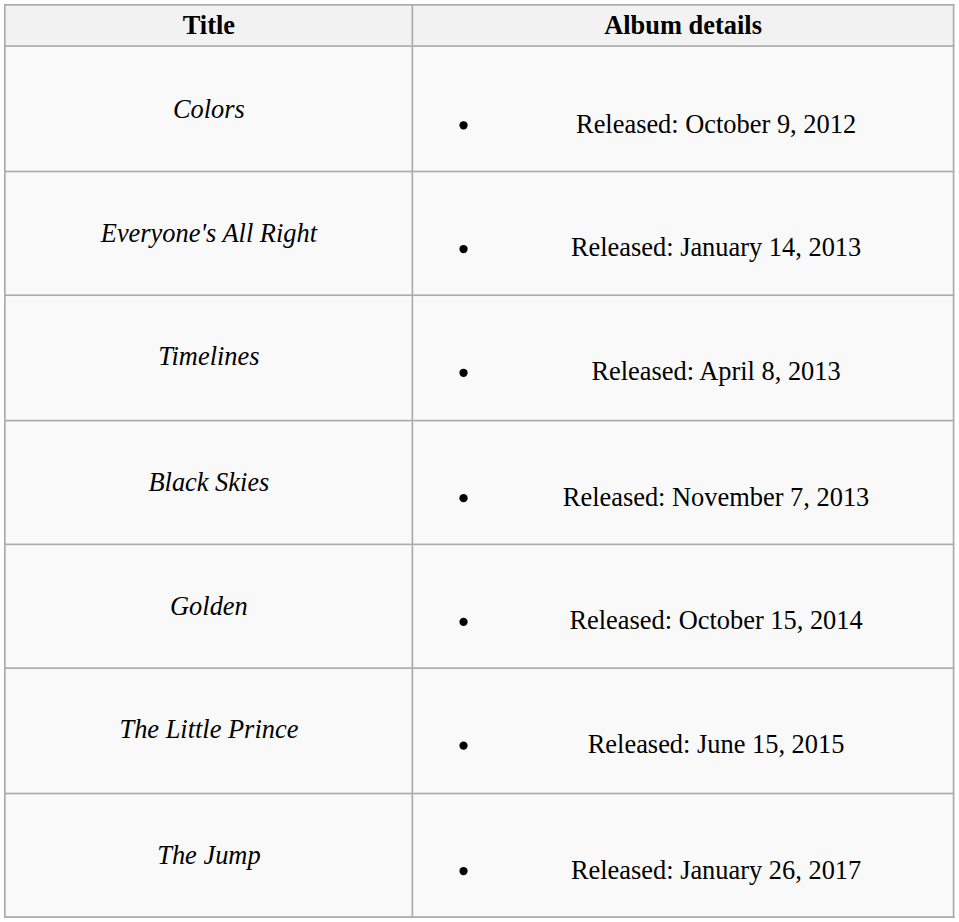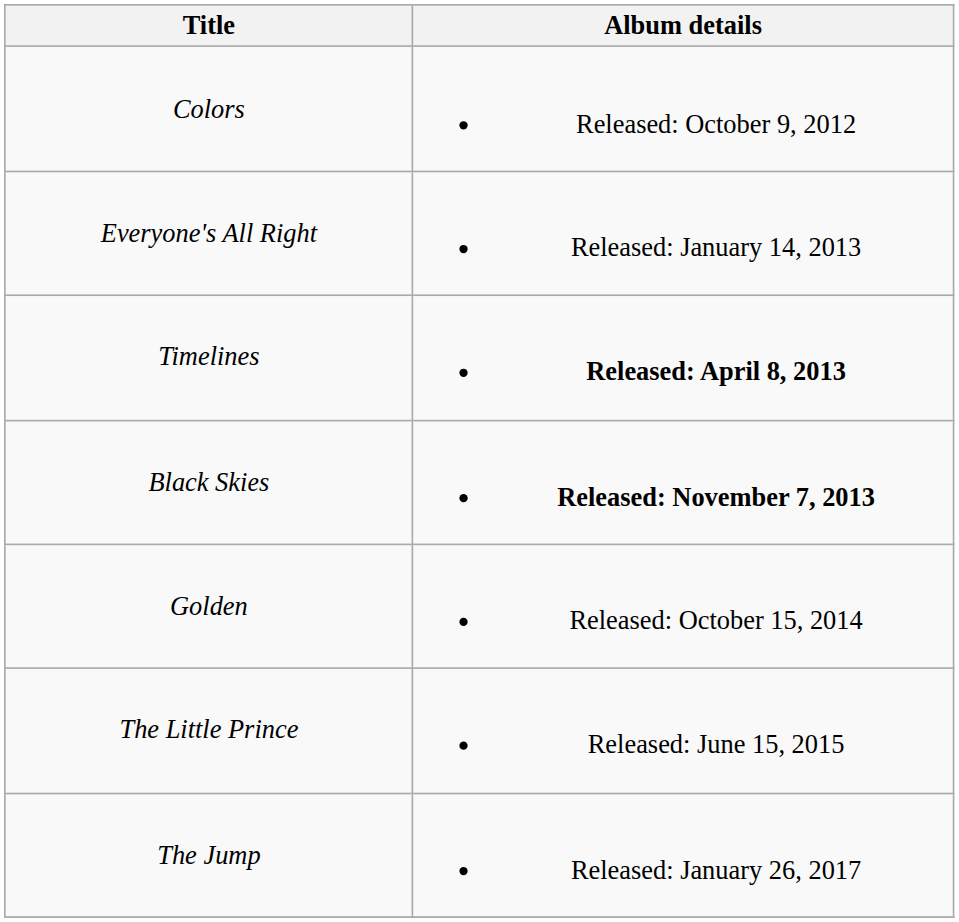(683, 372) normal -> (683, 372) bold
(683, 497) normal -> (683, 497) bold
